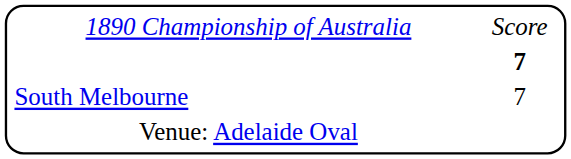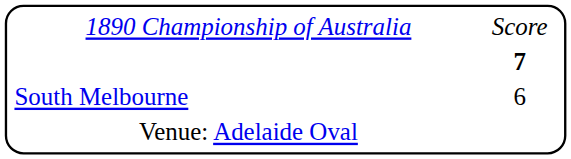(520, 97) 7 -> (520, 97) 6
